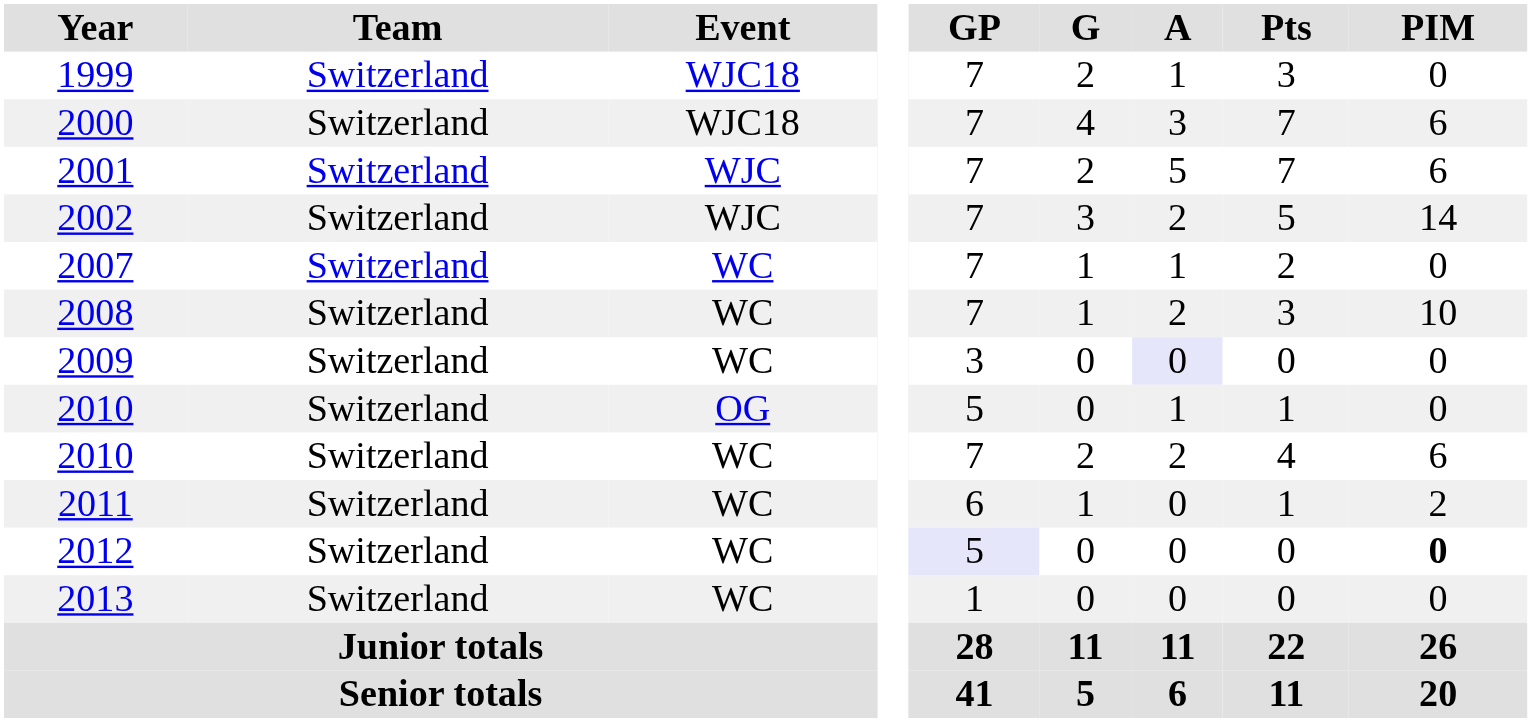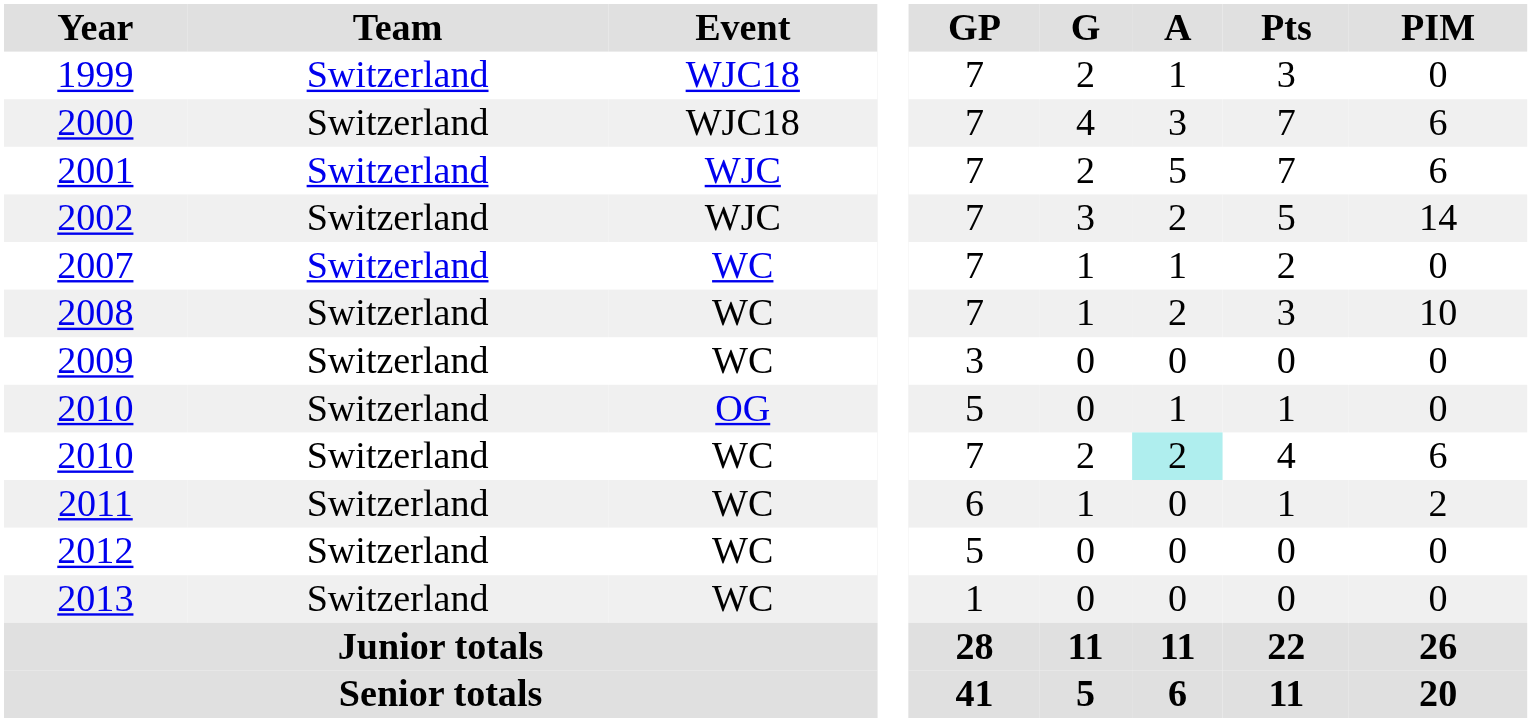(1178, 360) lavender background -> (1178, 360) no background
(1178, 455) no background -> (1178, 455) paleturquoise background
(974, 550) lavender background -> (974, 550) no background
(1438, 550) bold -> (1438, 550) normal
